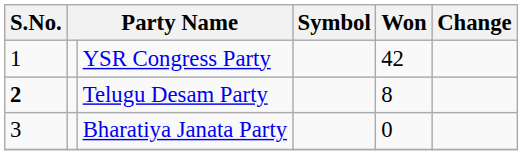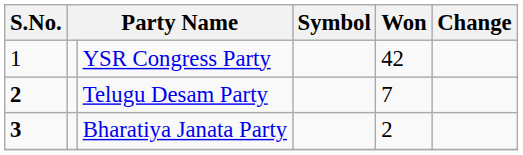(387, 94) 8 -> (387, 94) 7
(16, 130) normal -> (16, 130) bold
(387, 130) 0 -> (387, 130) 2
